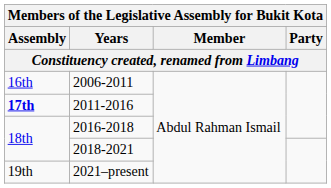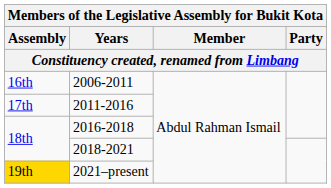(21, 104) bold -> (20, 104) normal
(20, 171) no background -> (20, 171) gold background
